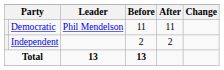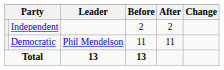rows swapped: (33, 27) <-> (35, 42)
